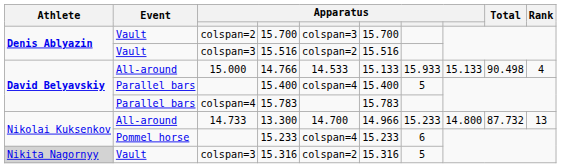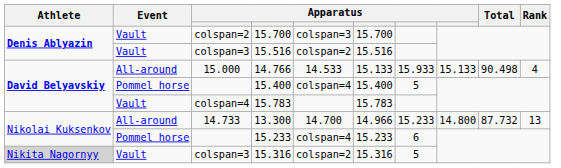(156, 86) Parallel bars -> (153, 86) Pommel horse
(156, 103) Parallel bars -> (131, 103) Vault
